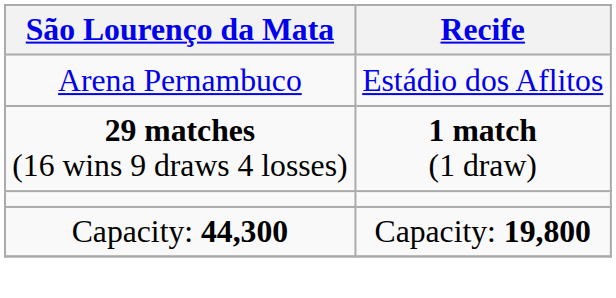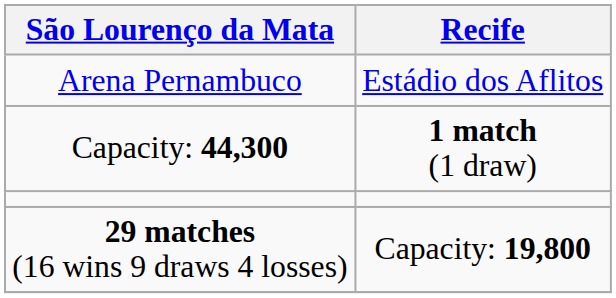(180, 147) 29 matches (16 wins 9 draws 4 losses) -> (180, 147) Capacity: 44,300
(180, 230) Capacity: 44,300 -> (180, 248) 29 matches (16 wins 9 draws 4 losses)
